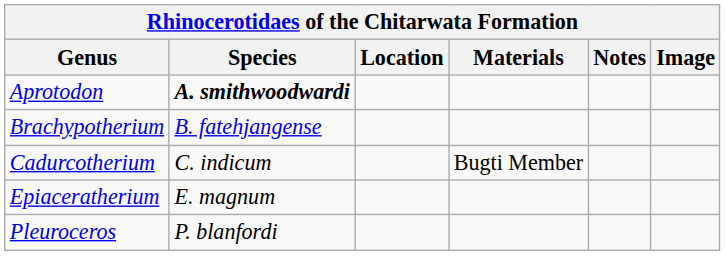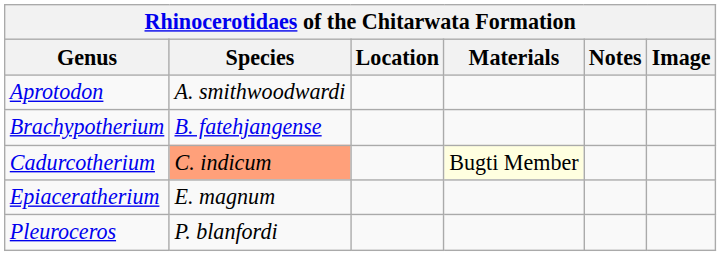(262, 92) bold -> (260, 92) normal
(223, 162) no background -> (223, 162) lightsalmon background
(518, 162) no background -> (514, 162) lightyellow background
